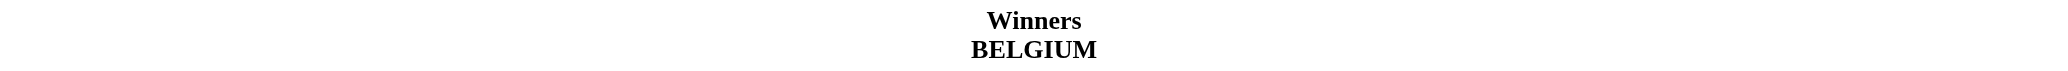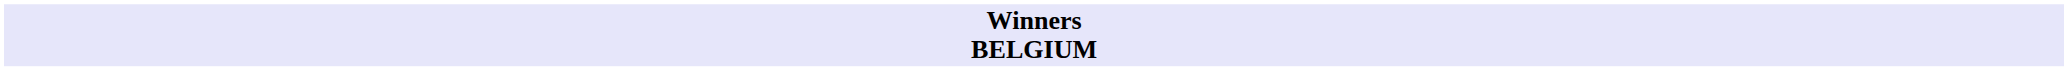(1034, 34) no background -> (1034, 34) lavender background
